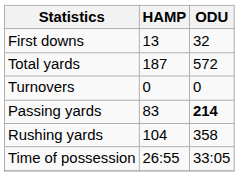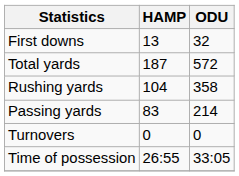rows swapped: (55, 135) <-> (41, 87)
(205, 111) bold -> (205, 111) normal
